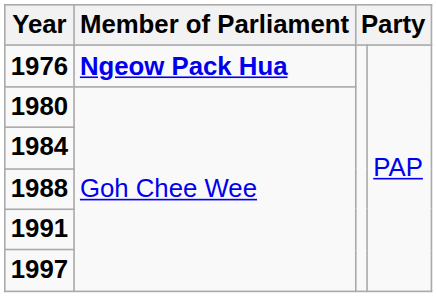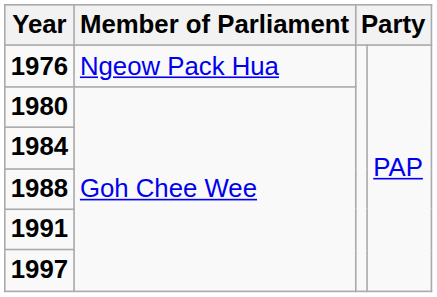(184, 65) bold -> (179, 65) normal
